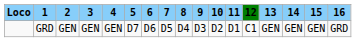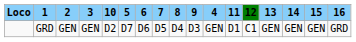columns swapped: (113, 13) <-> (217, 13)
